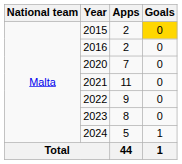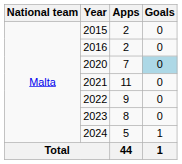(160, 30) gold background -> (160, 30) no background
(160, 64) no background -> (160, 64) lightblue background
